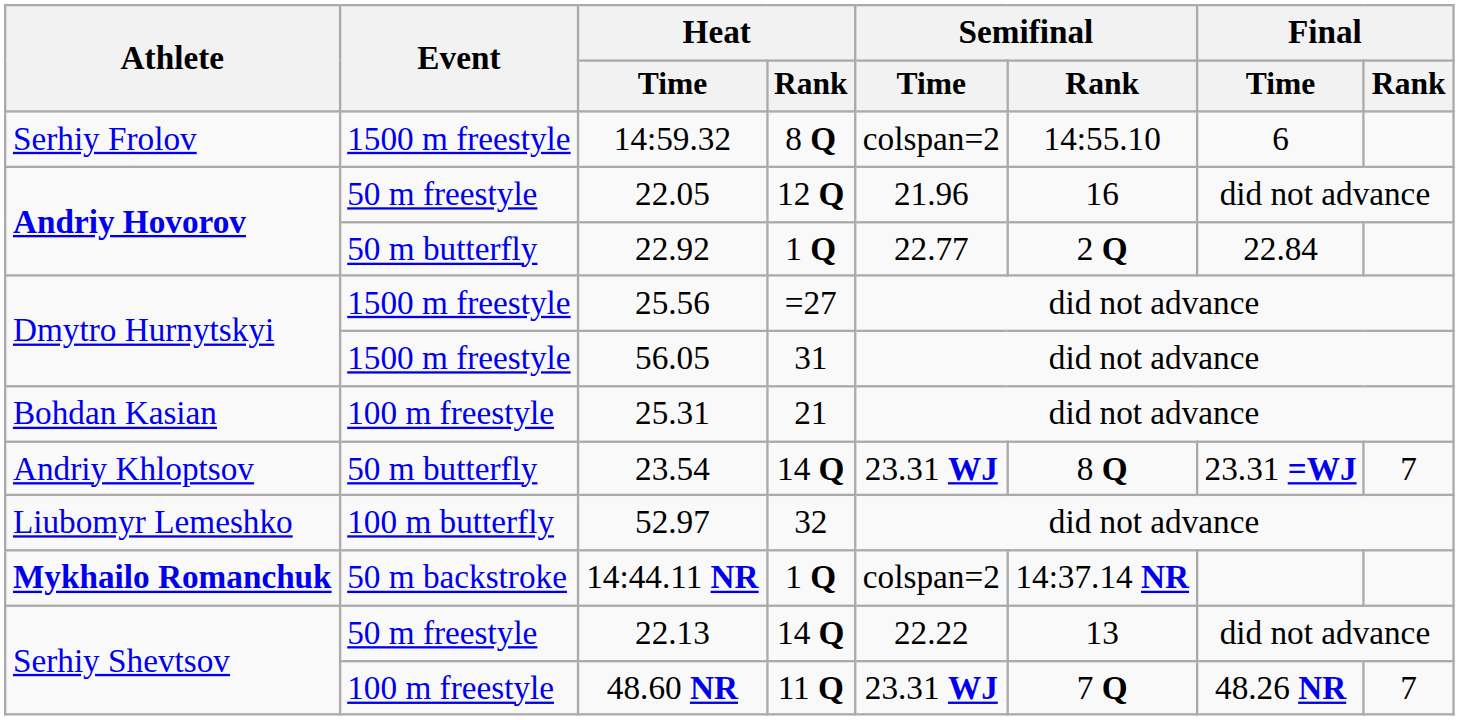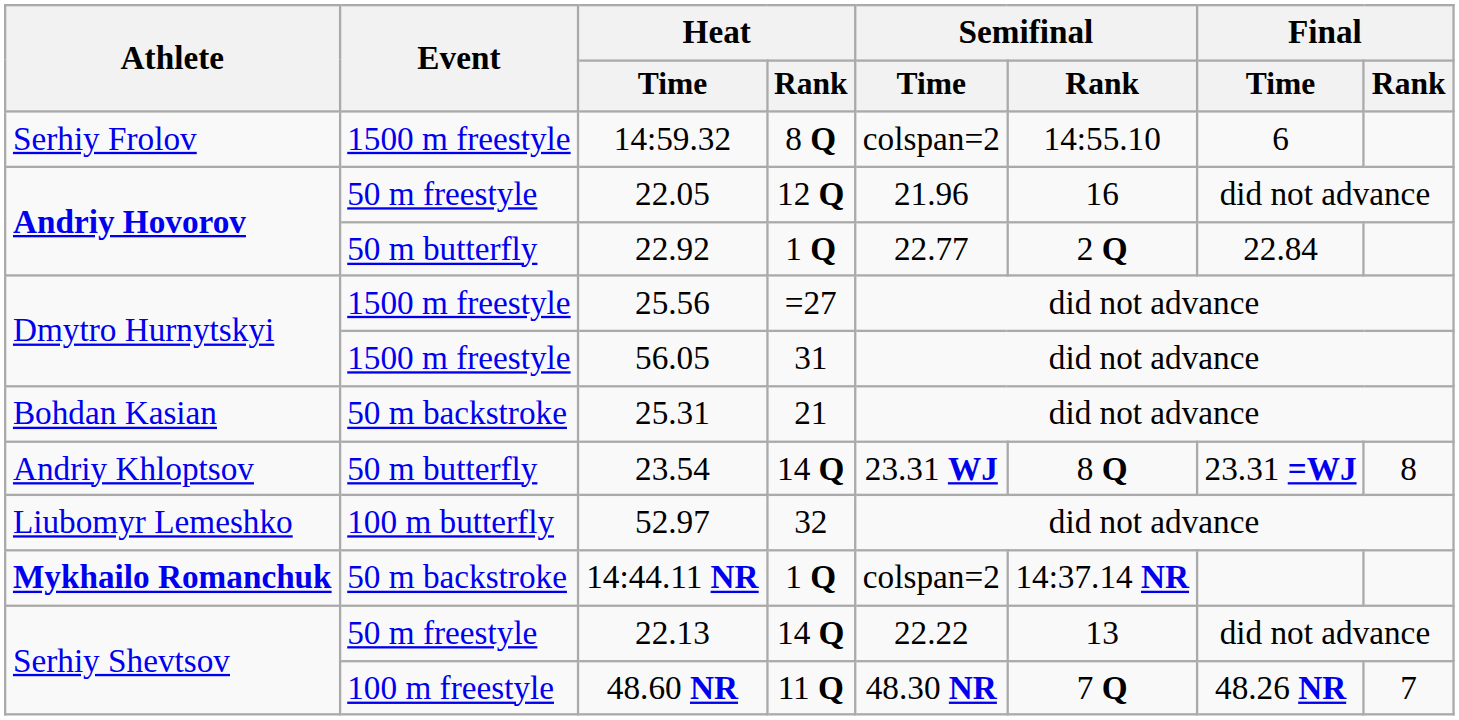(451, 413) 100 m freestyle -> (457, 413) 50 m backstroke
(1409, 468) 7 -> (1409, 468) 8
(931, 687) 23.31 WJ -> (931, 687) 48.30 NR
